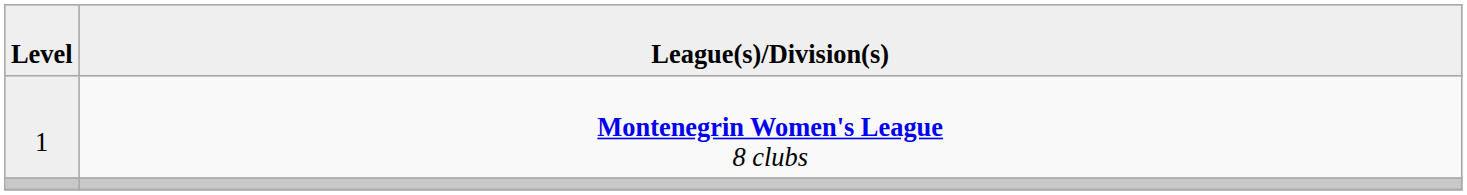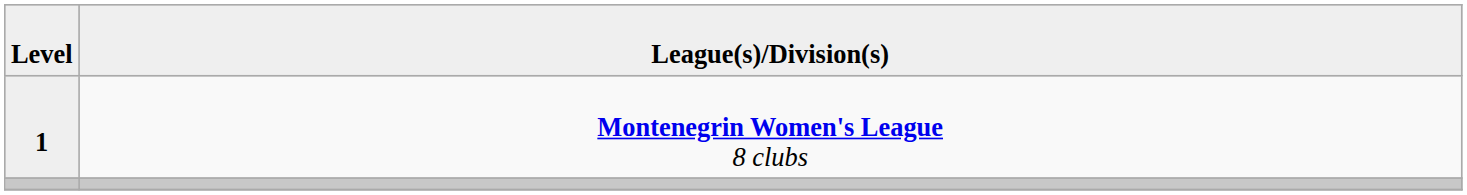(42, 141) normal -> (42, 141) bold
